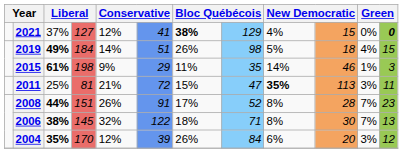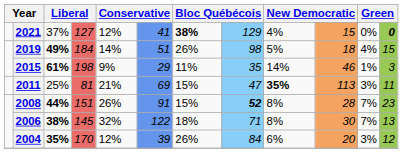(164, 86) 72 -> (164, 86) 69
(187, 104) 17% -> (187, 104) 15%
(255, 104) normal -> (255, 104) bold
